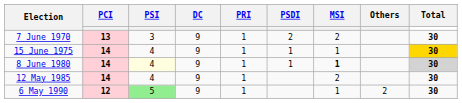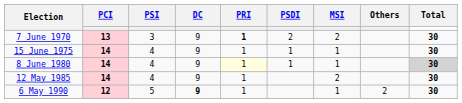(244, 37) normal -> (244, 37) bold
(433, 51) gold background -> (433, 51) no background
(152, 65) lightyellow background -> (152, 65) no background
(244, 65) no background -> (244, 65) lightyellow background
(337, 65) bold -> (337, 65) normal
(152, 92) lightgreen background -> (152, 92) no background
(198, 92) normal -> (198, 92) bold
